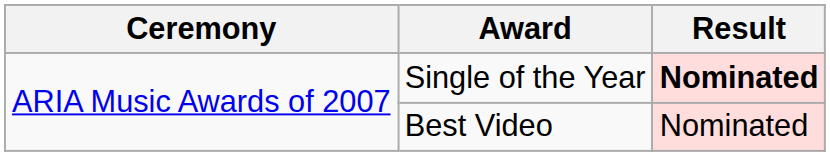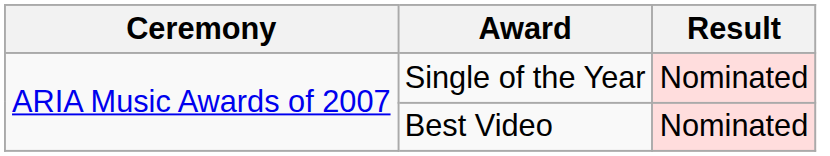(739, 77) bold -> (734, 77) normal
